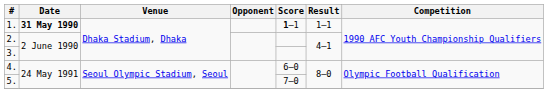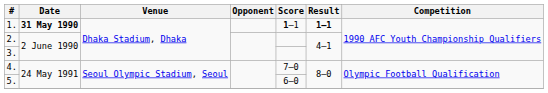(324, 26) normal -> (324, 26) bold
(291, 67) 6–0 -> (291, 67) 7–0
(291, 81) 7–0 -> (291, 81) 6–0
